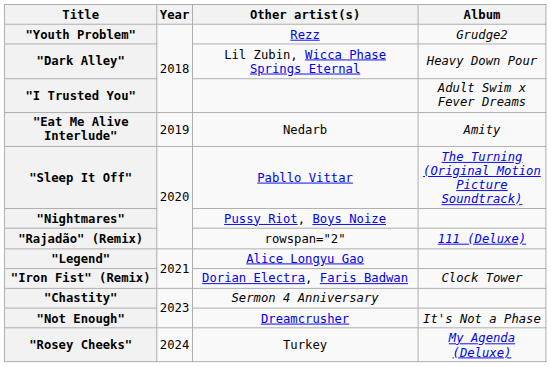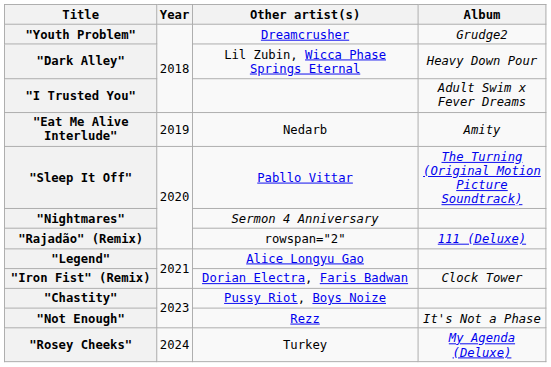(305, 34) Rezz -> (305, 34) Dreamcrusher
(305, 219) Pussy Riot, Boys Noize -> (305, 219) Sermon 4 Anniversary
(305, 298) Sermon 4 Anniversary -> (305, 298) Pussy Riot, Boys Noize
(305, 318) Dreamcrusher -> (305, 318) Rezz
